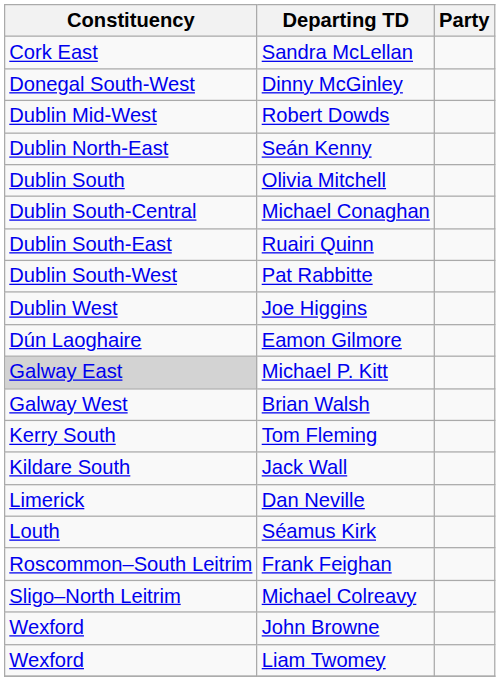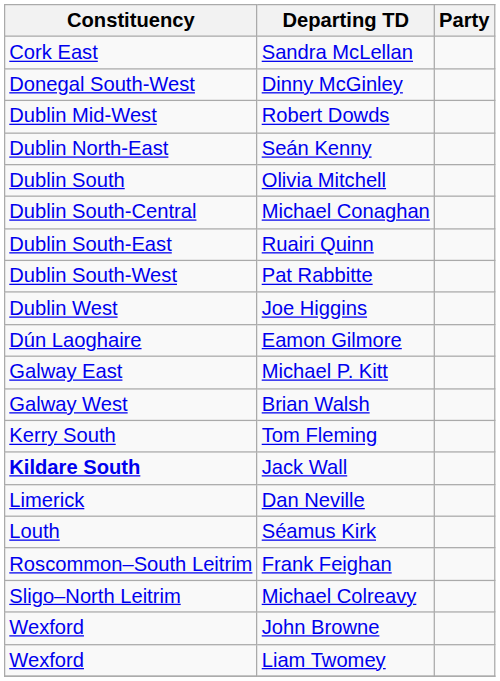(66, 372) lightgrey background -> (66, 372) no background
(70, 468) normal -> (75, 468) bold
